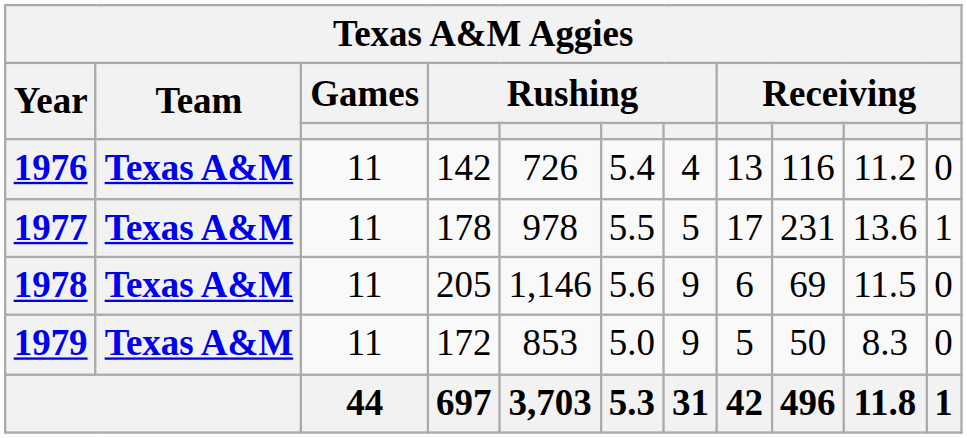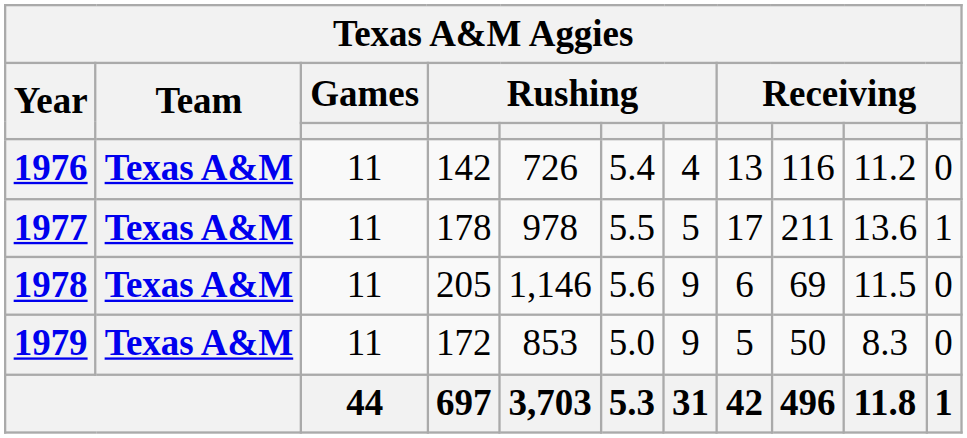(808, 226) 231 -> (808, 226) 211
